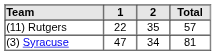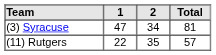rows swapped: (36, 27) <-> (37, 42)
